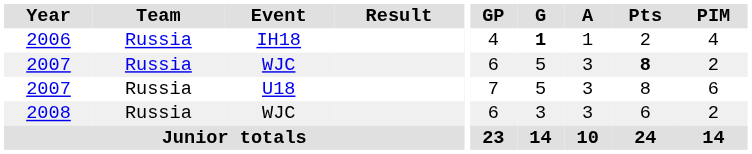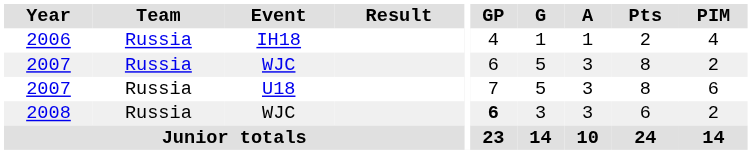(541, 40) bold -> (541, 40) normal
(645, 65) bold -> (645, 65) normal
(493, 113) normal -> (493, 113) bold
